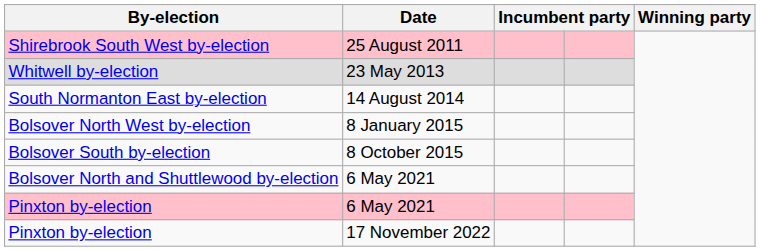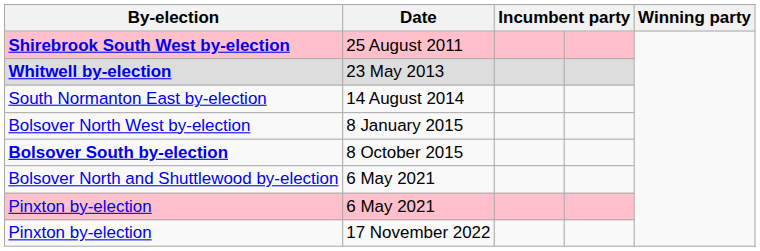(139, 44) normal -> (149, 44) bold
(83, 71) normal -> (90, 71) bold
(109, 152) normal -> (118, 152) bold
